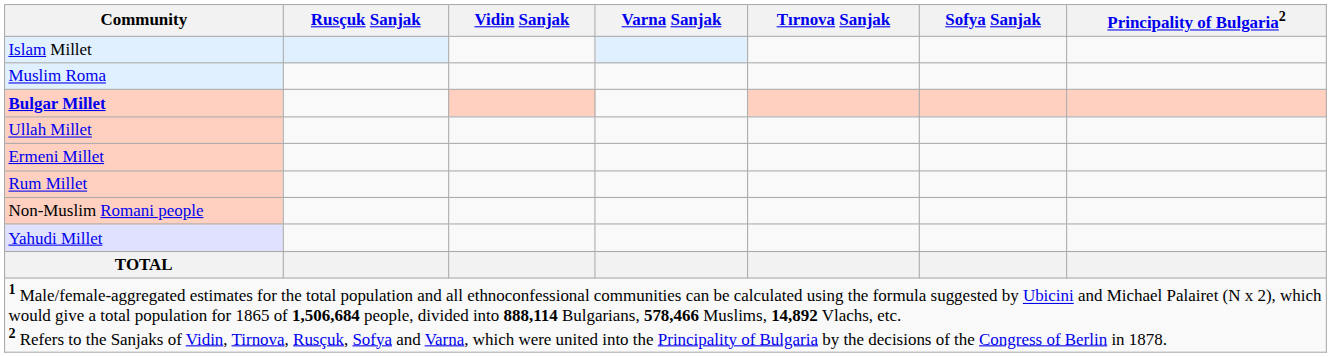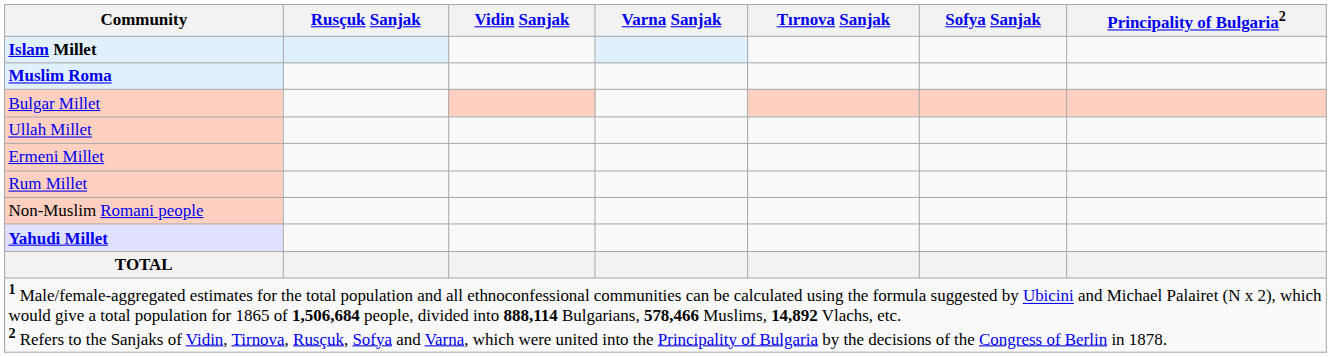(50, 49) normal -> (52, 49) bold
(57, 76) normal -> (60, 76) bold
(57, 103) bold -> (54, 103) normal
(55, 237) normal -> (58, 237) bold
